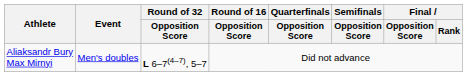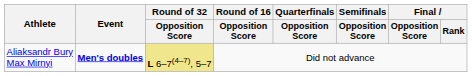(108, 58) normal -> (110, 58) bold
(175, 63) no background -> (180, 63) khaki background
